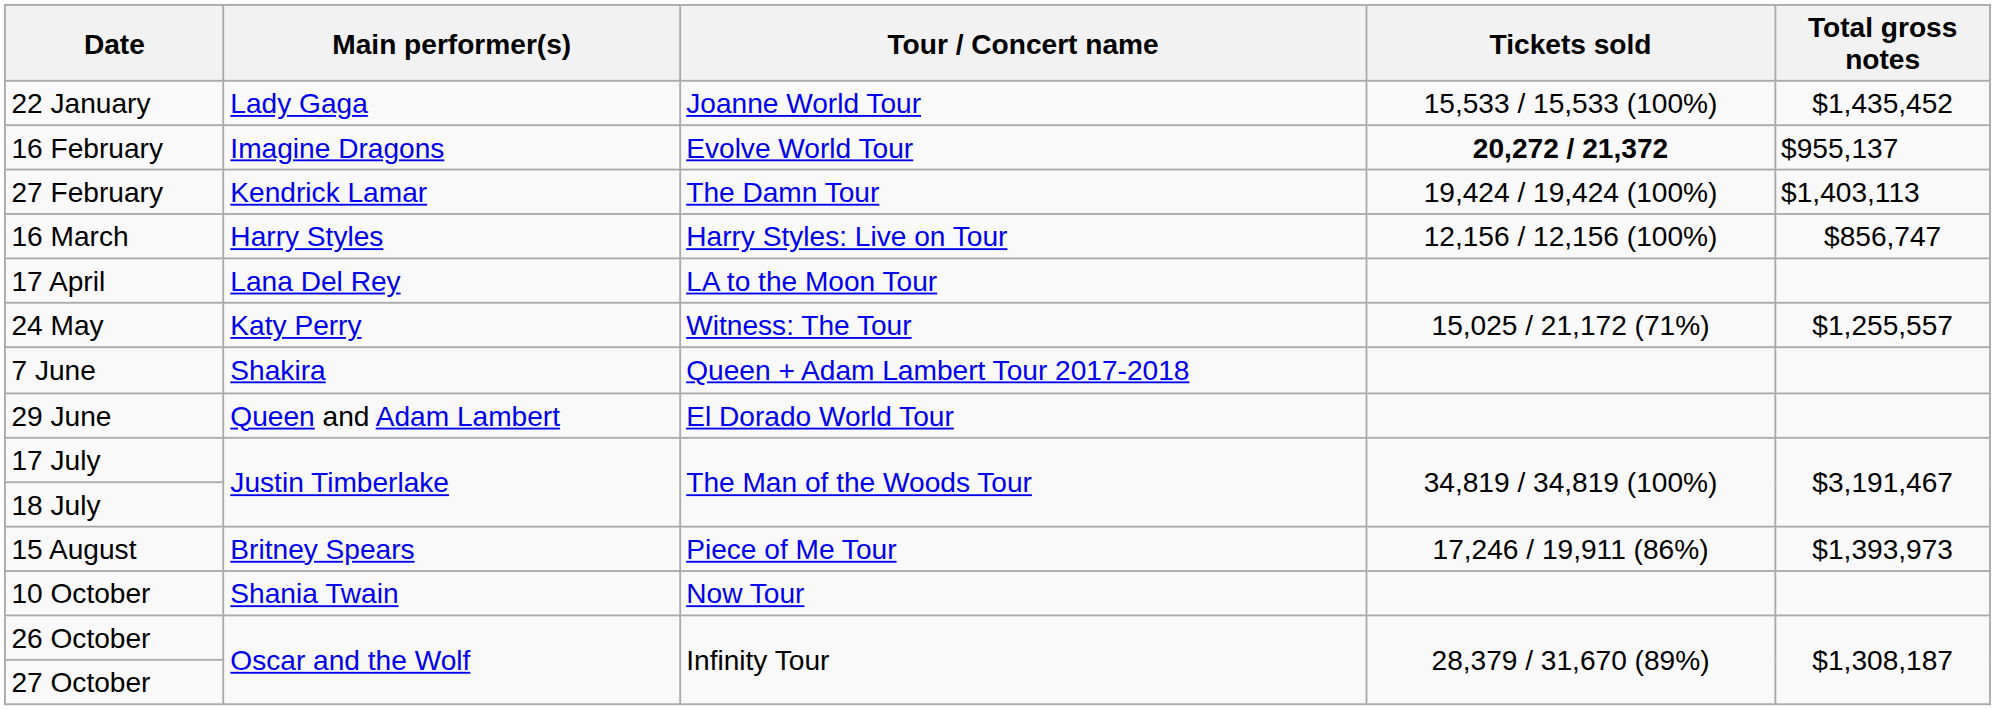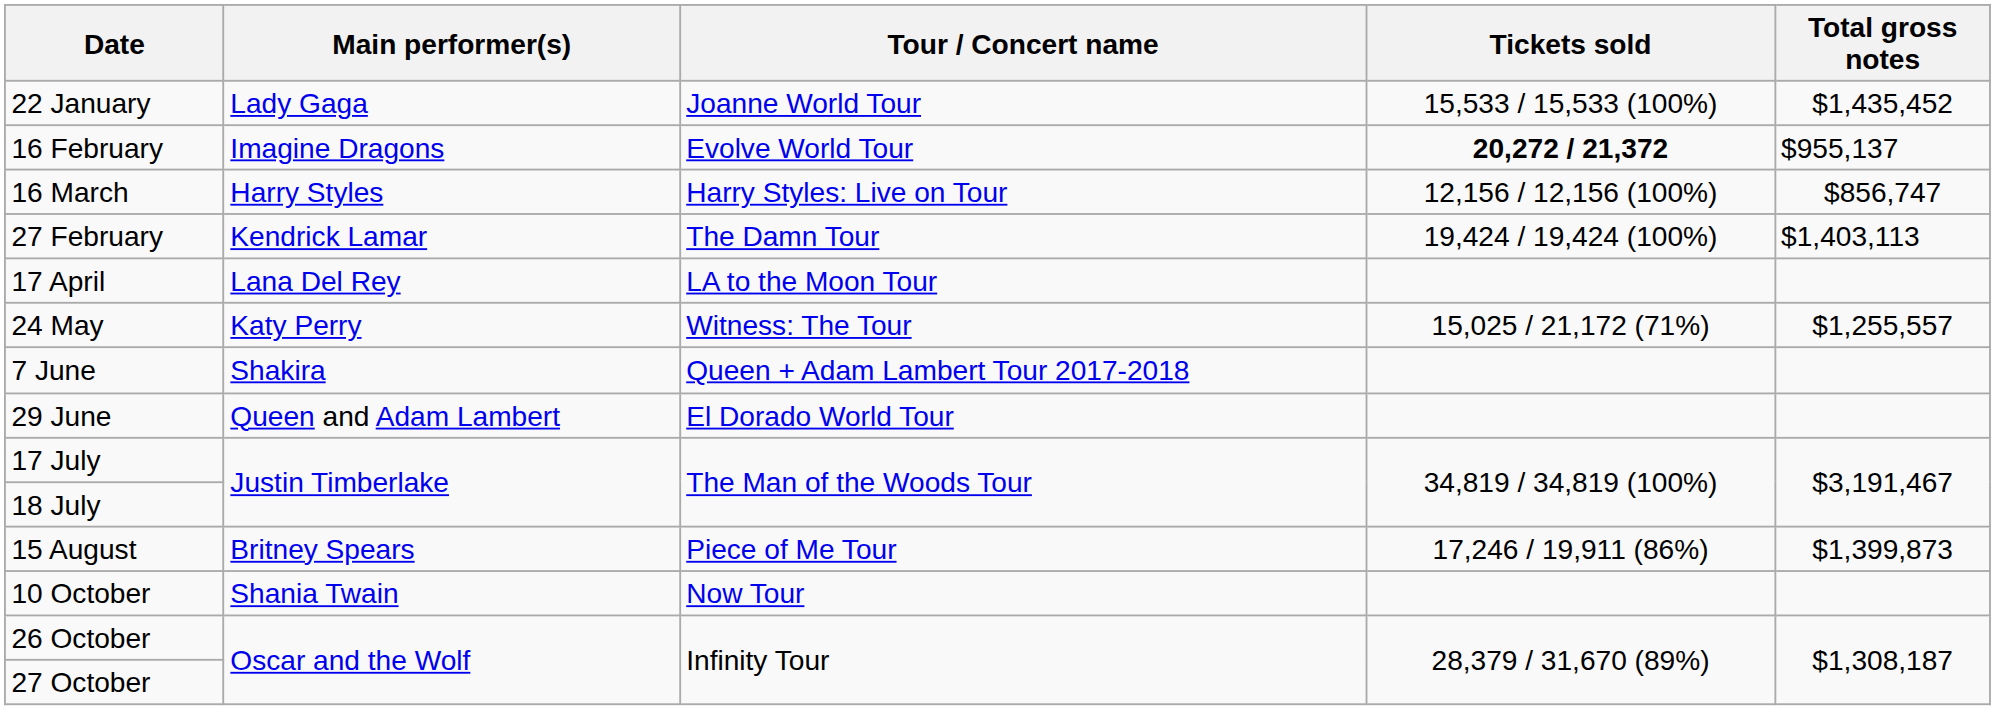rows swapped: (87, 192) <-> (70, 237)
(1883, 548) $1,393,973 -> (1883, 548) $1,399,873
